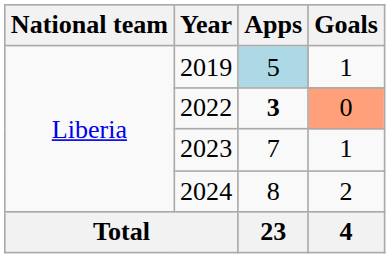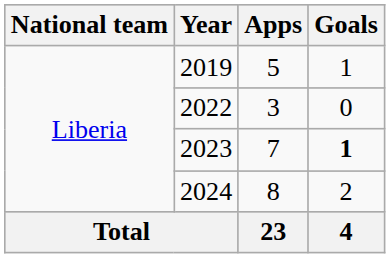(273, 66) lightblue background -> (273, 66) no background
(273, 107) bold -> (273, 107) normal
(346, 107) lightsalmon background -> (346, 107) no background
(346, 149) normal -> (346, 149) bold
